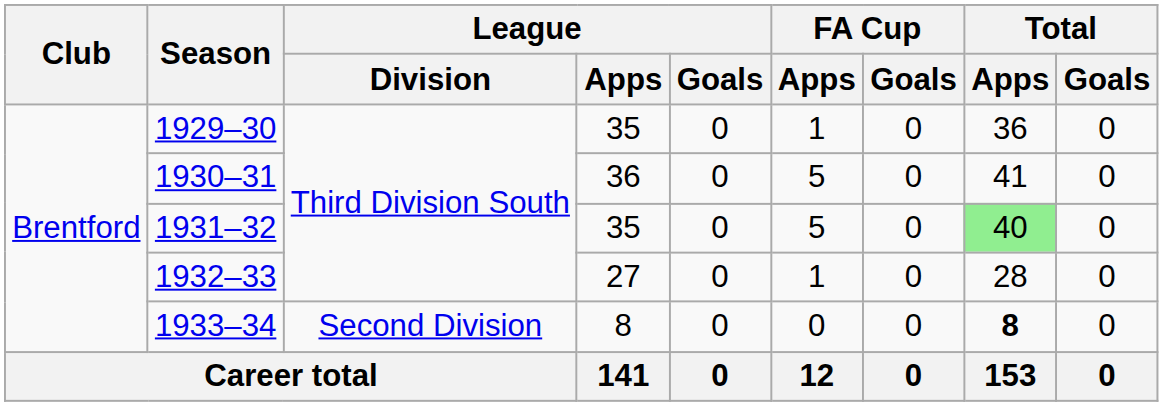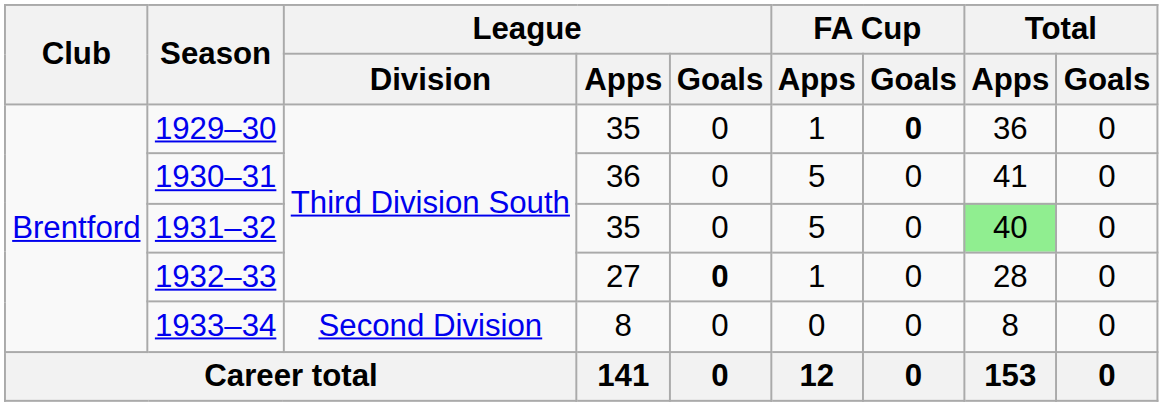(914, 128) normal -> (914, 128) bold
(720, 276) normal -> (720, 276) bold
(1010, 326) bold -> (1010, 326) normal
